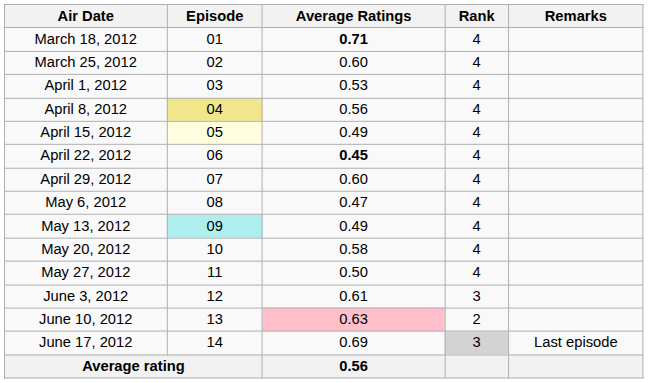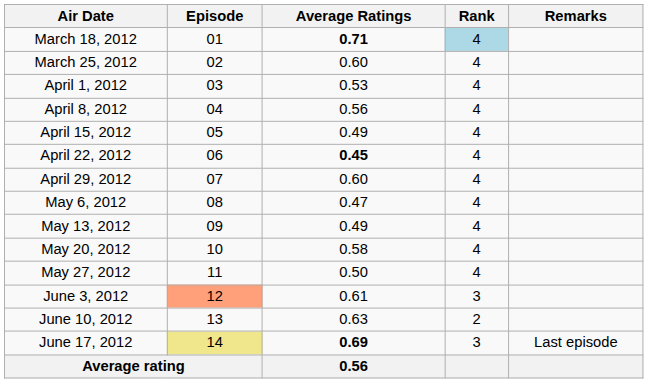(477, 39) no background -> (477, 39) lightblue background
(215, 109) khaki background -> (215, 109) no background
(215, 132) lightyellow background -> (215, 132) no background
(215, 226) paleturquoise background -> (215, 226) no background
(215, 296) no background -> (215, 296) lightsalmon background
(354, 319) pink background -> (354, 319) no background
(215, 343) no background -> (215, 343) khaki background
(354, 343) normal -> (354, 343) bold
(477, 343) lightgrey background -> (477, 343) no background
